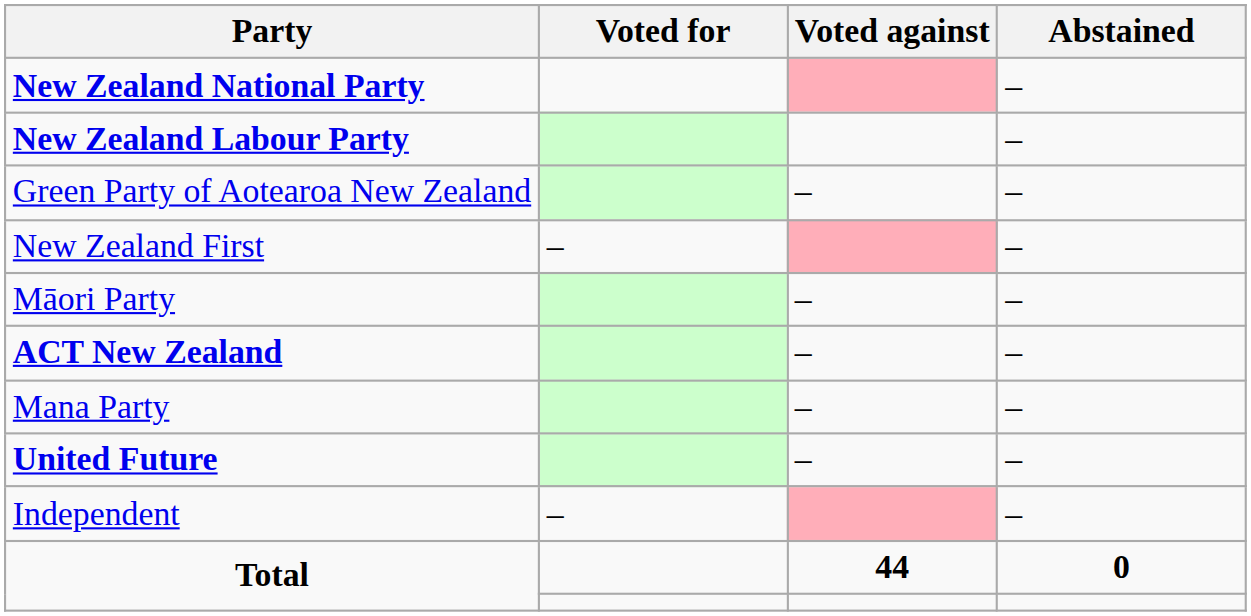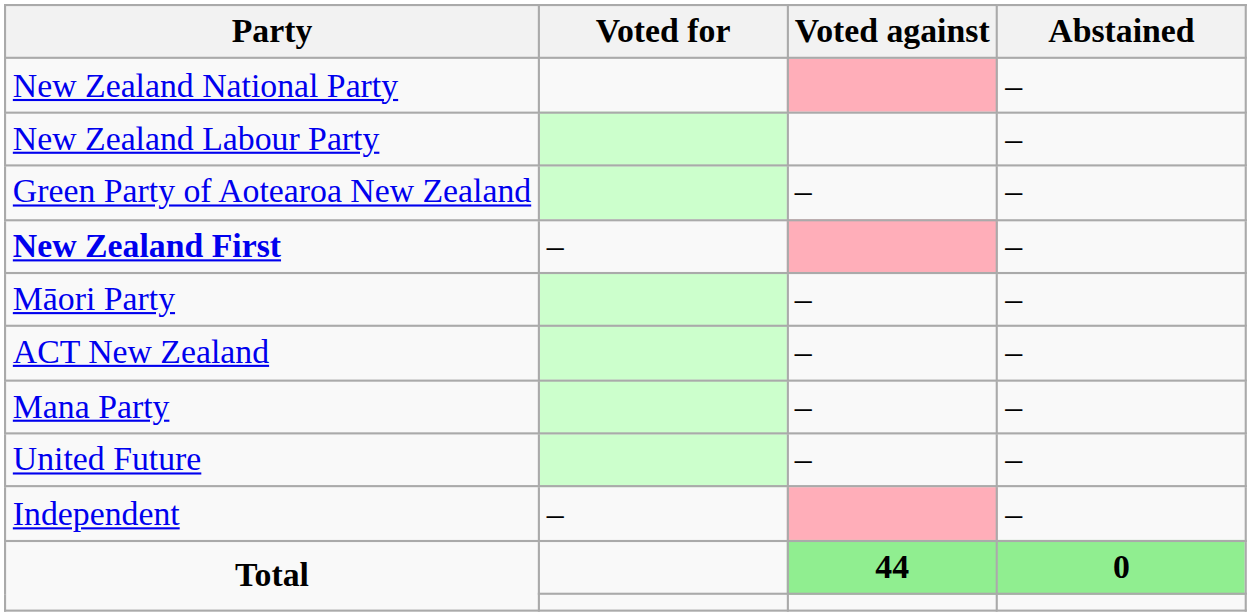(219, 84) bold -> (205, 84) normal
(211, 138) bold -> (196, 138) normal
(138, 245) normal -> (147, 245) bold
(148, 352) bold -> (141, 352) normal
(115, 459) bold -> (107, 459) normal
(892, 566) no background -> (892, 566) lightgreen background
(1121, 566) no background -> (1121, 566) lightgreen background
